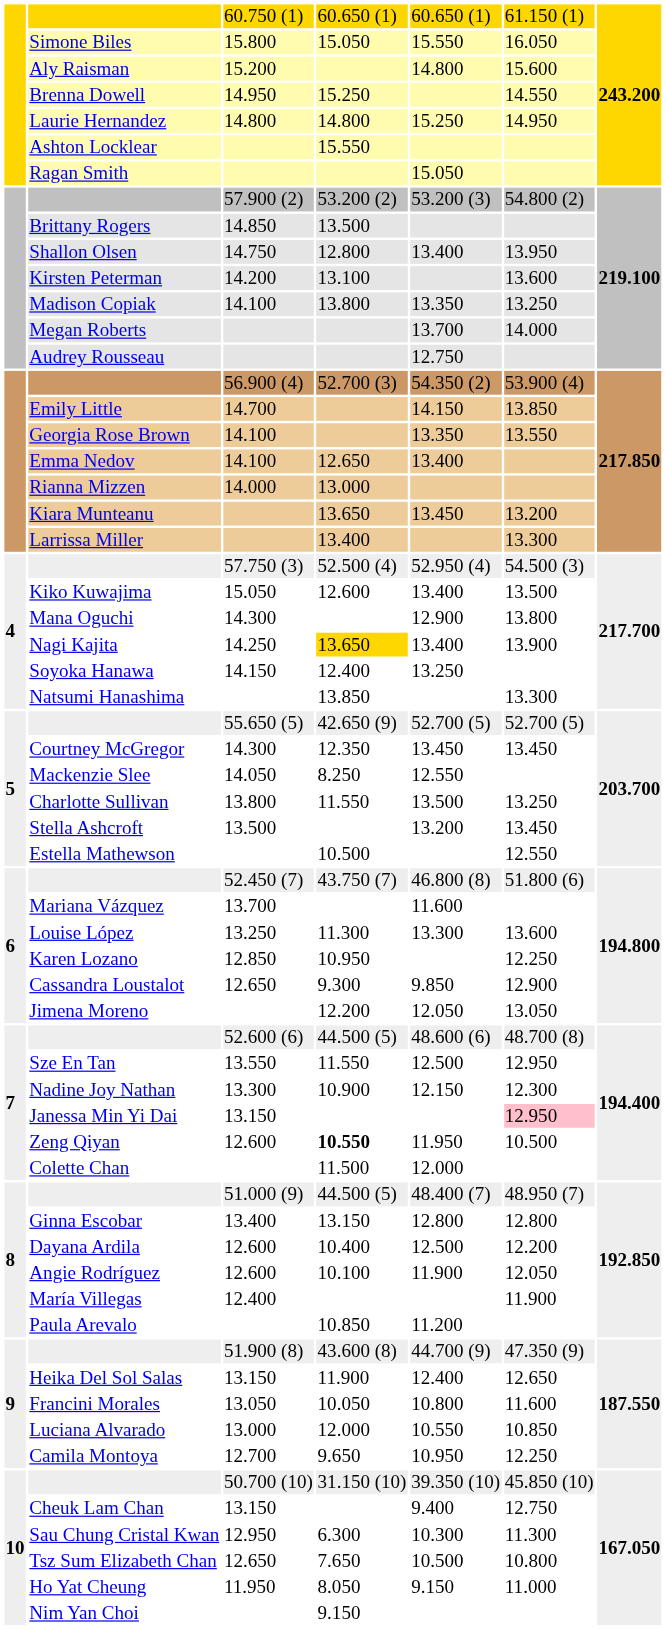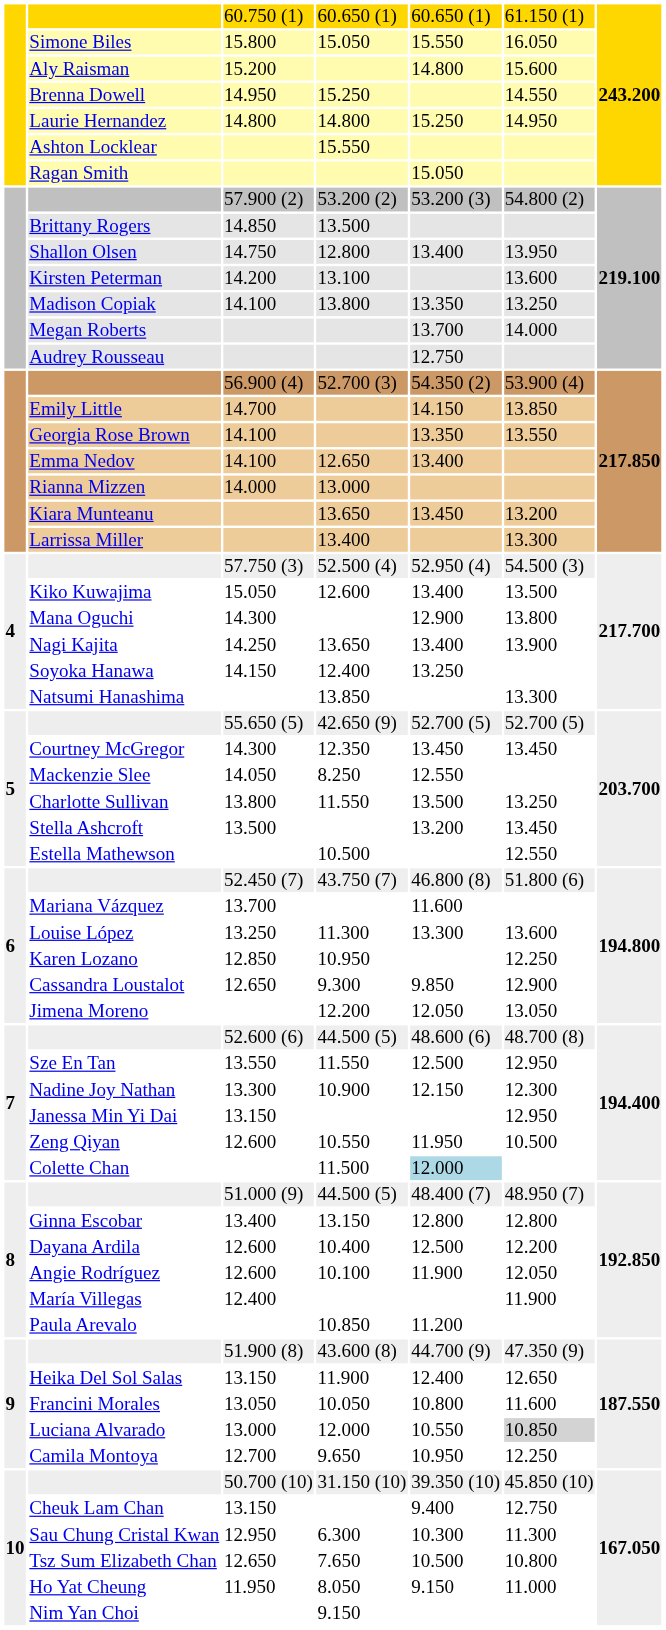(344, 644) gold background -> (344, 644) no background
(531, 1115) pink background -> (531, 1115) no background
(344, 1141) bold -> (344, 1141) normal
(437, 1168) no background -> (437, 1168) lightblue background
(531, 1429) no background -> (531, 1429) lightgrey background
